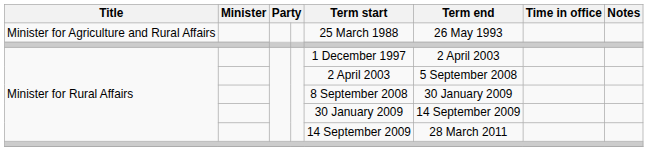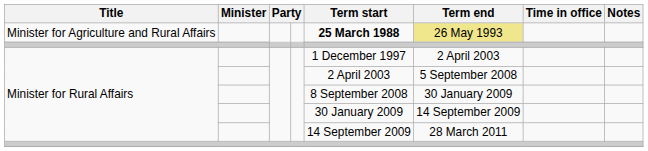(359, 32) normal -> (359, 32) bold
(468, 32) no background -> (468, 32) khaki background
